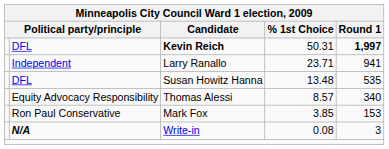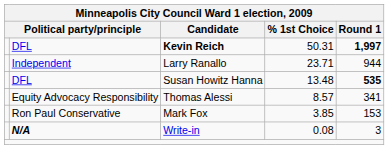(372, 63) 941 -> (372, 63) 944
(372, 80) normal -> (372, 80) bold
(372, 97) 340 -> (372, 97) 341
